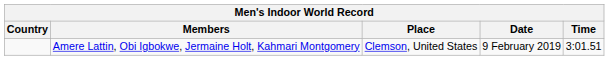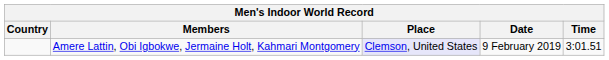(421, 47) no background -> (421, 47) lavender background
